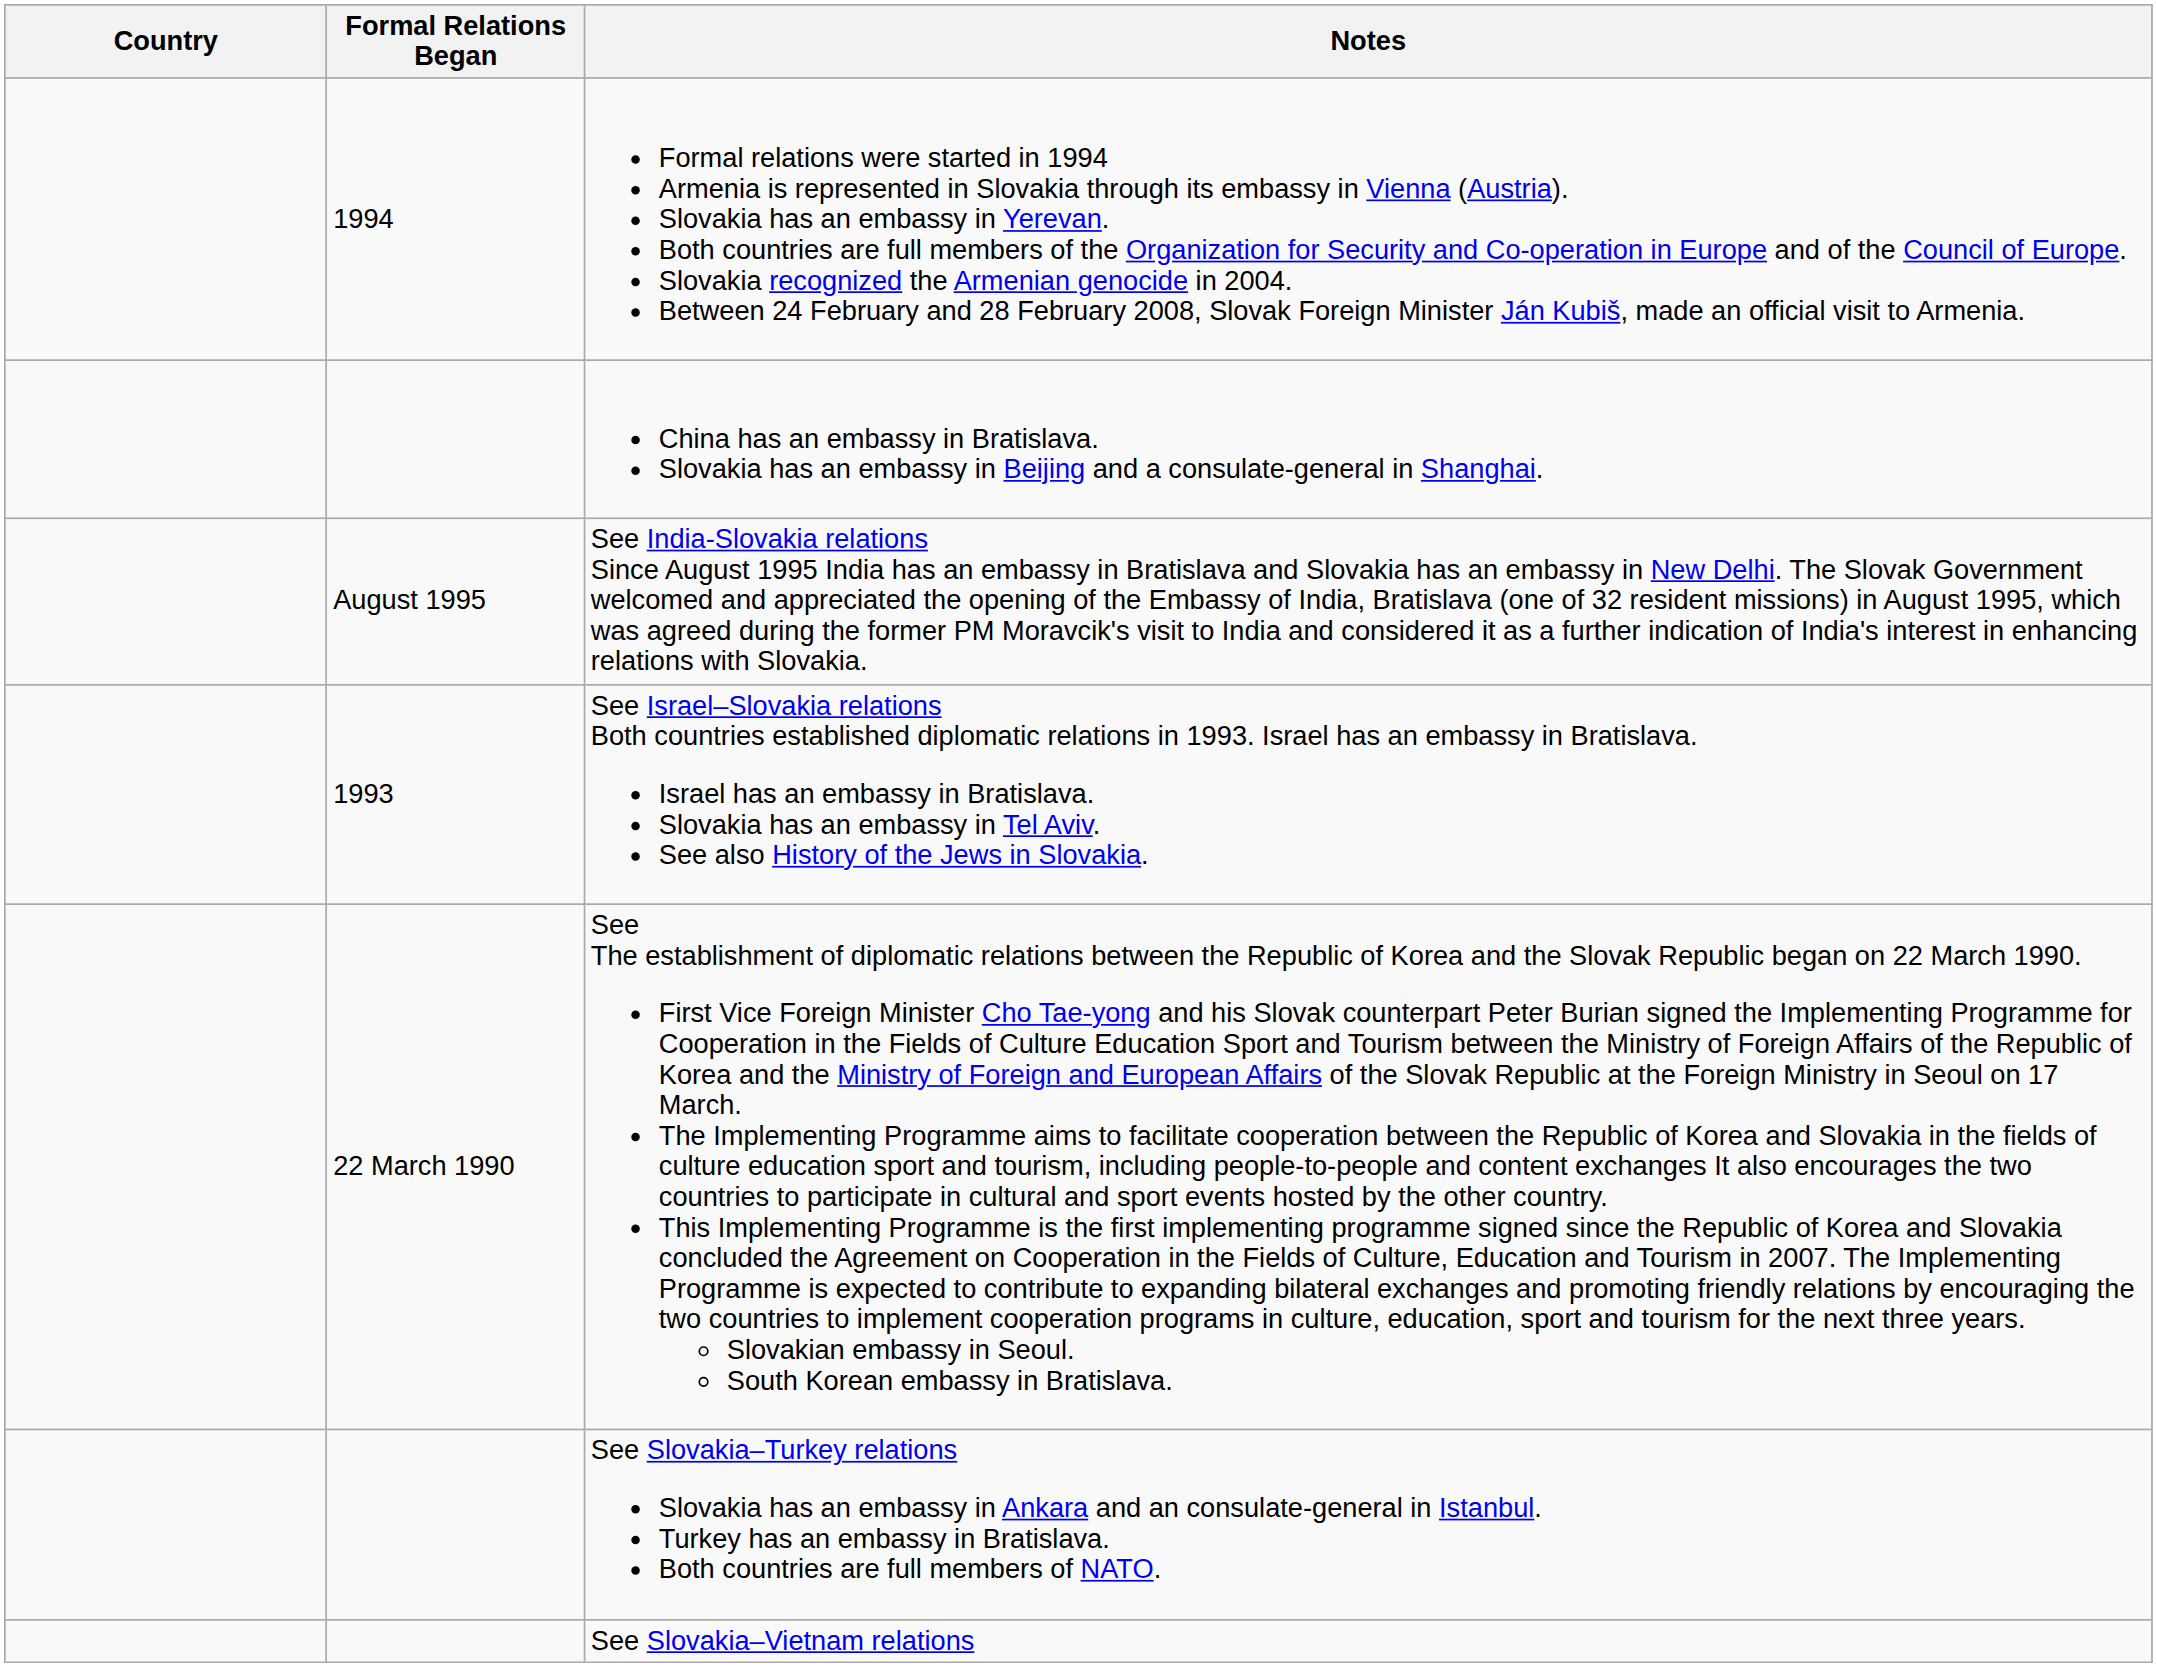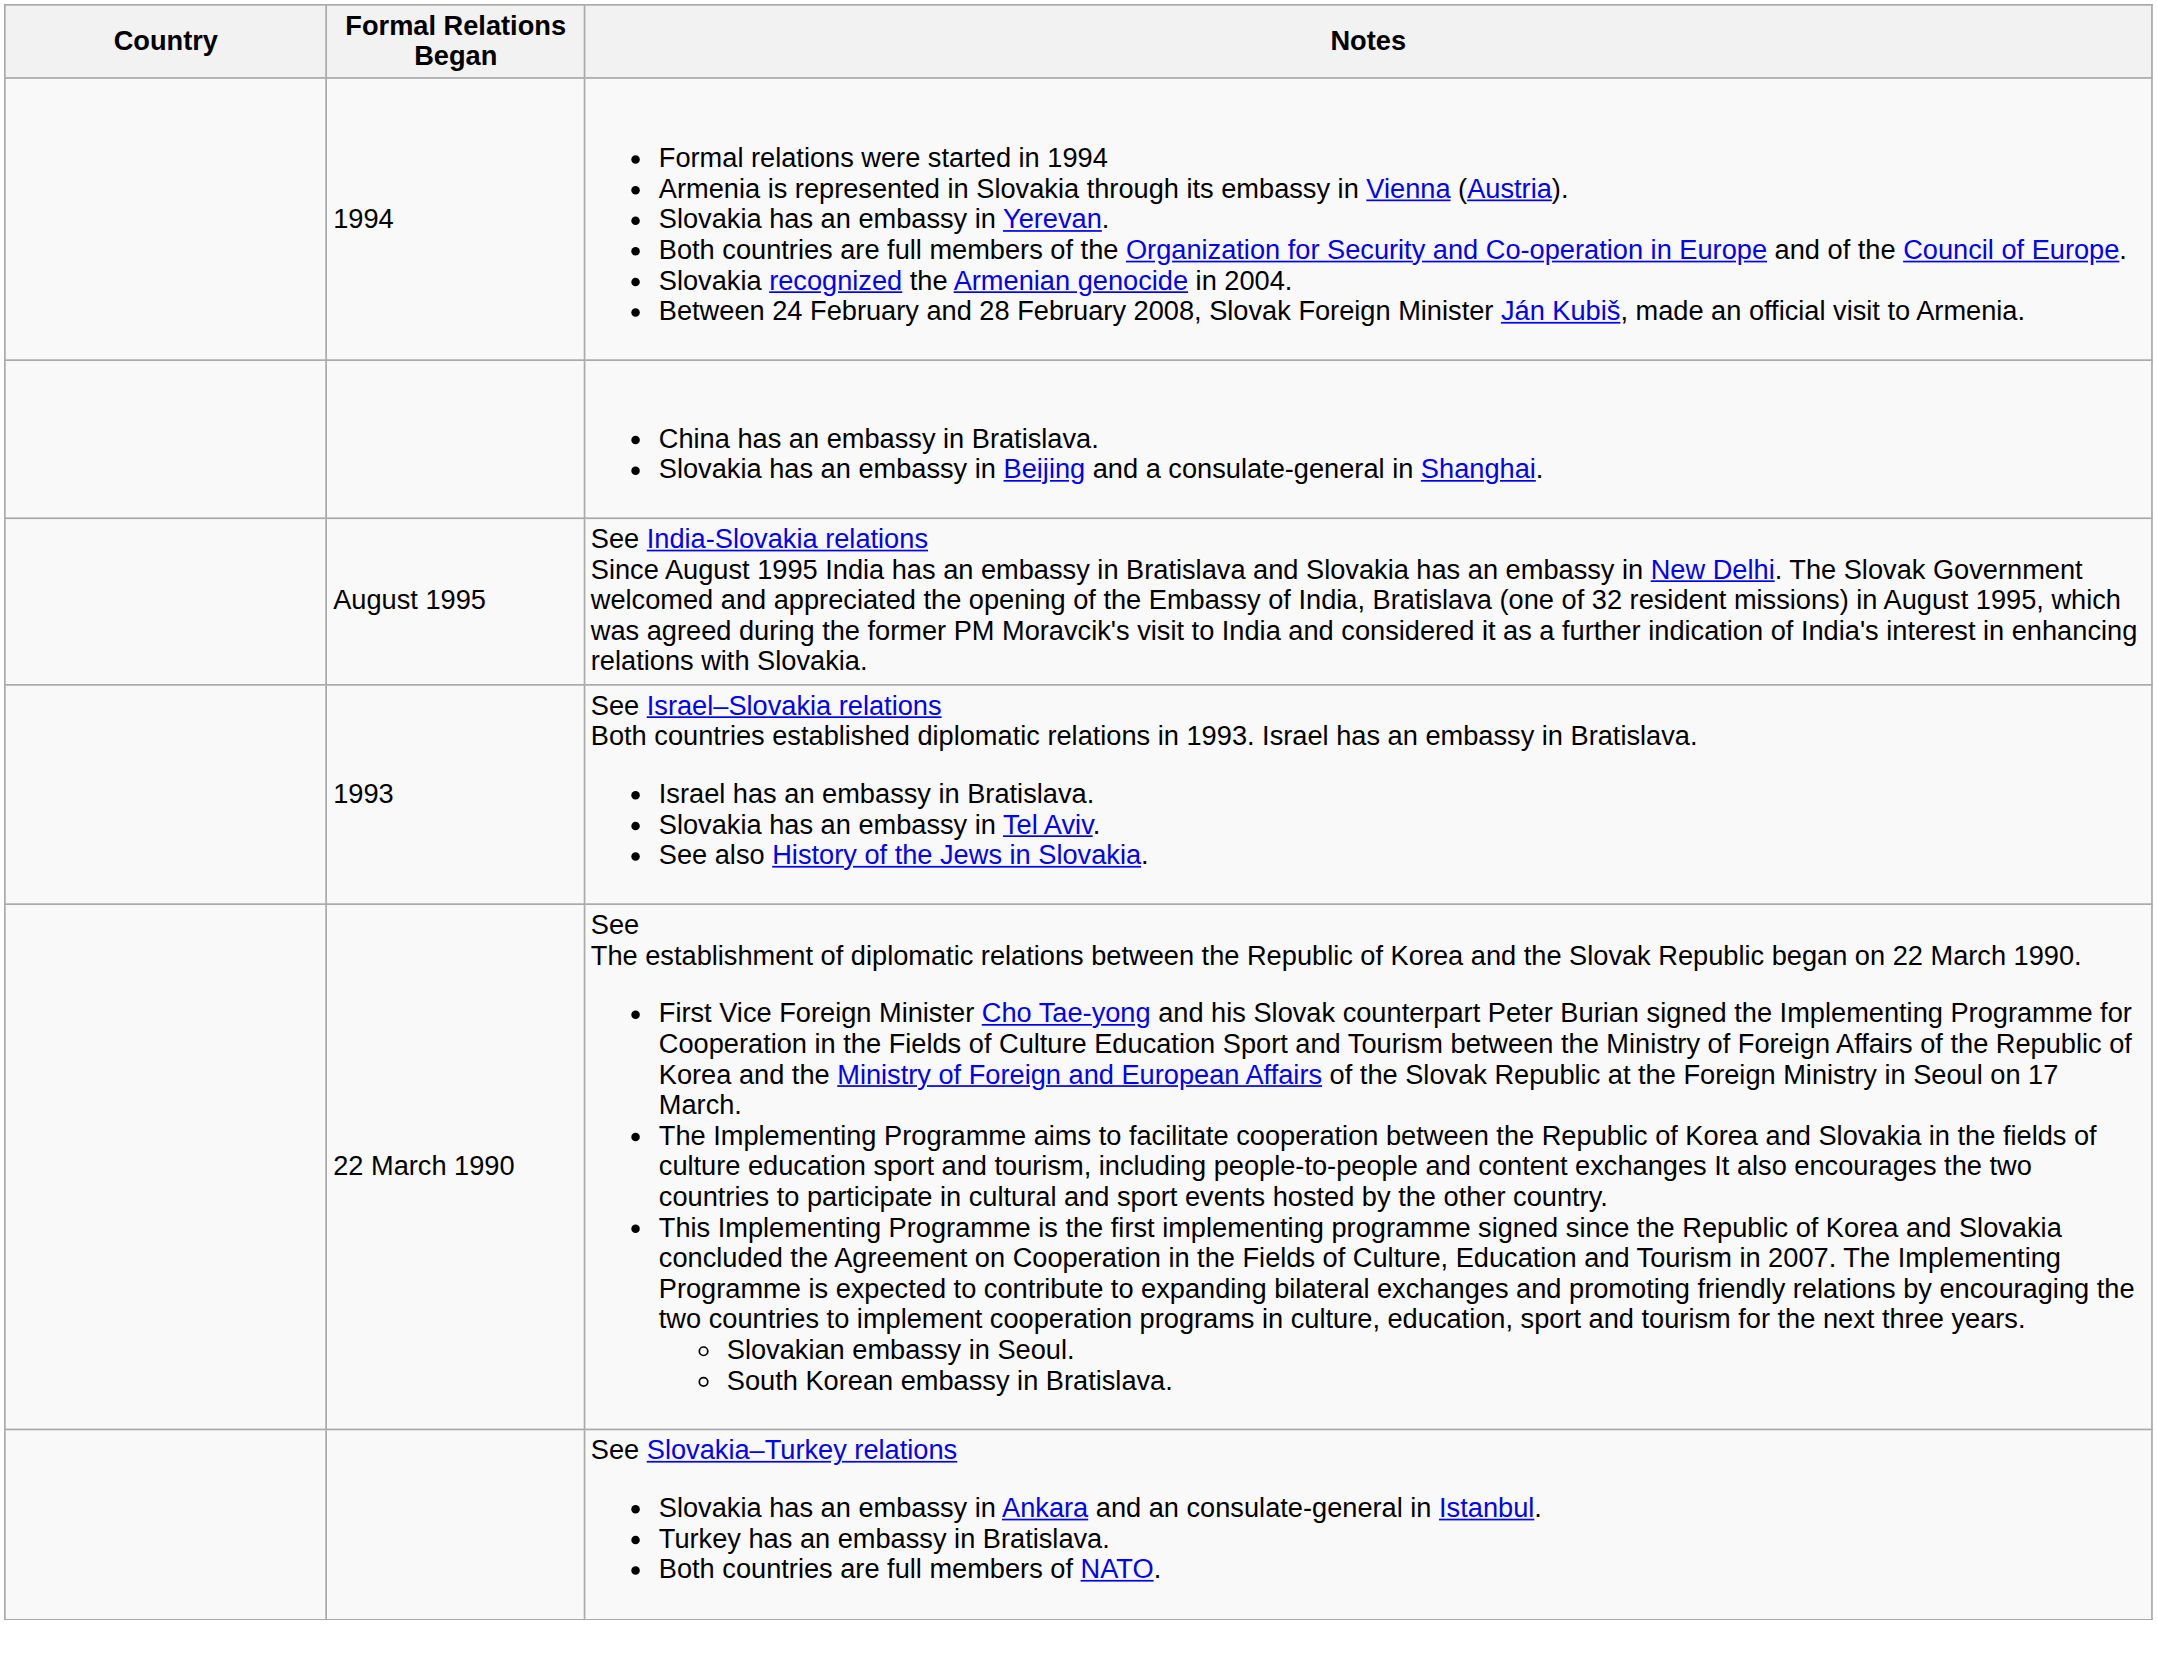- row: (783, 1640)
